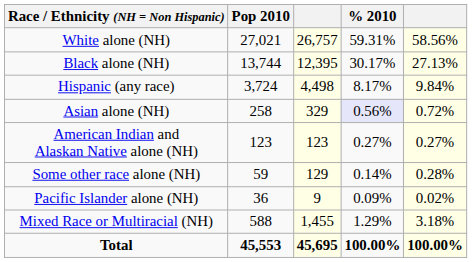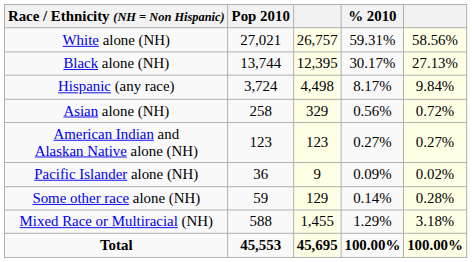(372, 110) lavender background -> (372, 110) no background
rows swapped: (116, 198) <-> (116, 174)
